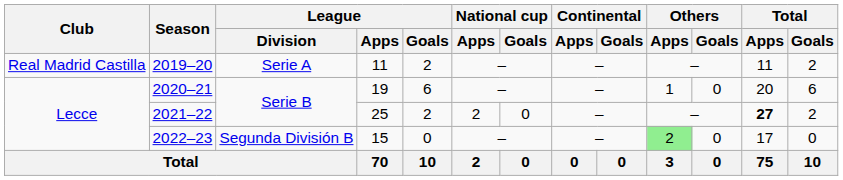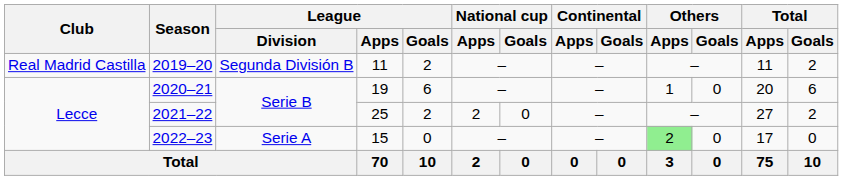(286, 65) Serie A -> (286, 65) Segunda División B
(765, 114) bold -> (765, 114) normal
(286, 138) Segunda División B -> (286, 138) Serie A
